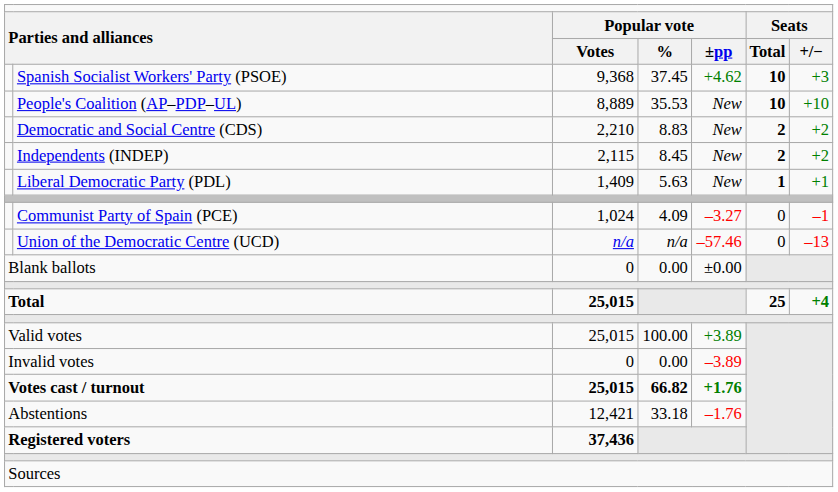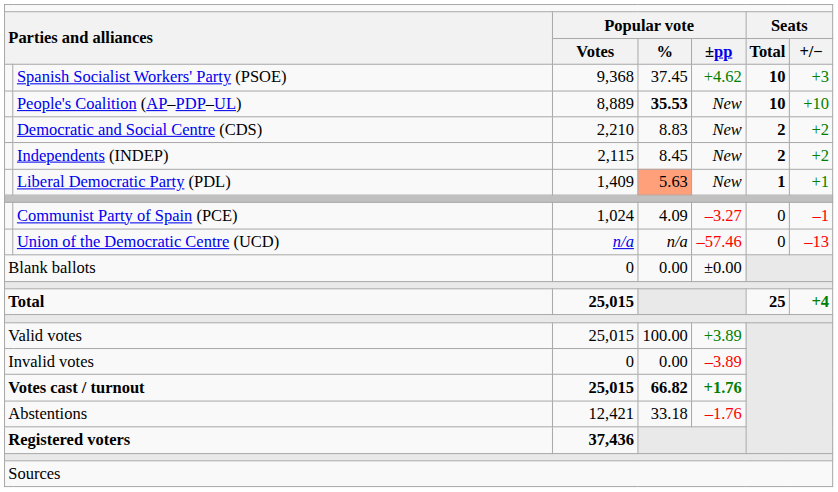(669, 103) normal -> (669, 103) bold
(673, 181) no background -> (673, 181) lightsalmon background
